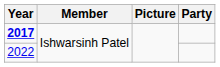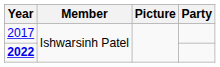(21, 33) bold -> (21, 33) normal
(21, 52) normal -> (21, 52) bold
